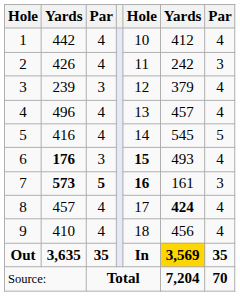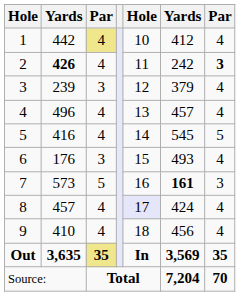(101, 40) no background -> (101, 40) khaki background
(64, 64) normal -> (64, 64) bold
(220, 64) normal -> (220, 64) bold
(64, 159) bold -> (64, 159) normal
(142, 159) bold -> (142, 159) normal
(64, 183) bold -> (64, 183) normal
(101, 183) bold -> (101, 183) normal
(142, 183) bold -> (142, 183) normal
(183, 183) normal -> (183, 183) bold
(142, 207) no background -> (142, 207) lavender background
(183, 207) bold -> (183, 207) normal
(101, 254) no background -> (101, 254) khaki background
(183, 254) gold background -> (183, 254) no background
